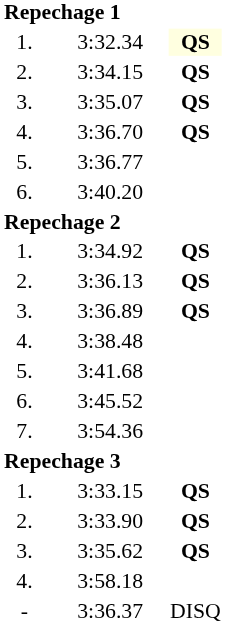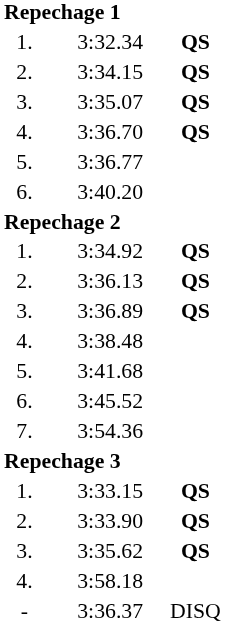(195, 42) lightyellow background -> (195, 42) no background
